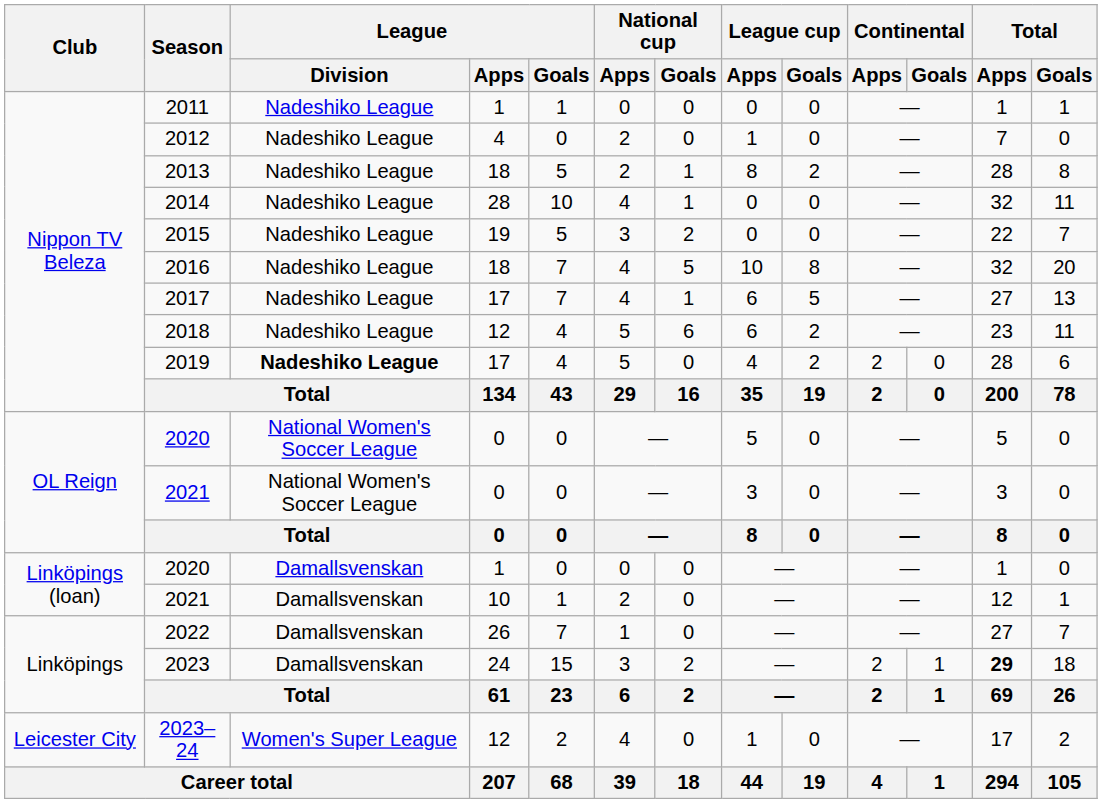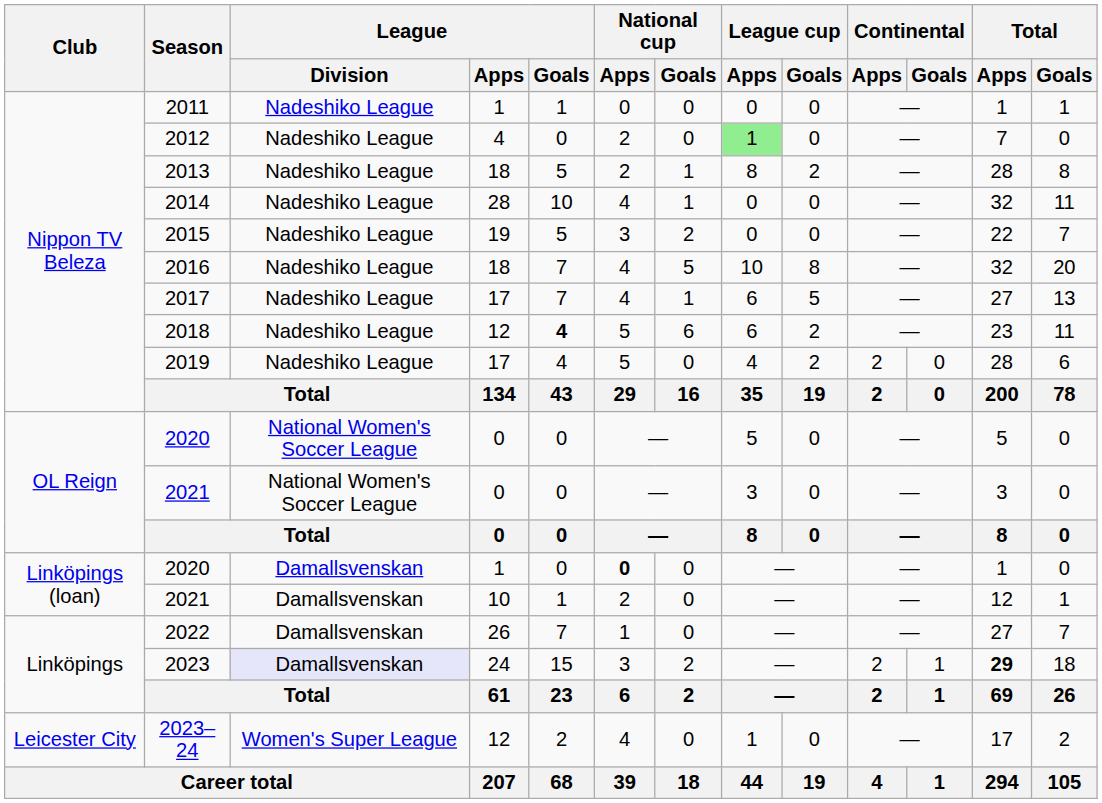(752, 139) no background -> (752, 139) lightgreen background
(562, 330) normal -> (562, 330) bold
(349, 362) bold -> (349, 362) normal
(625, 568) normal -> (625, 568) bold
(349, 664) no background -> (349, 664) lavender background
